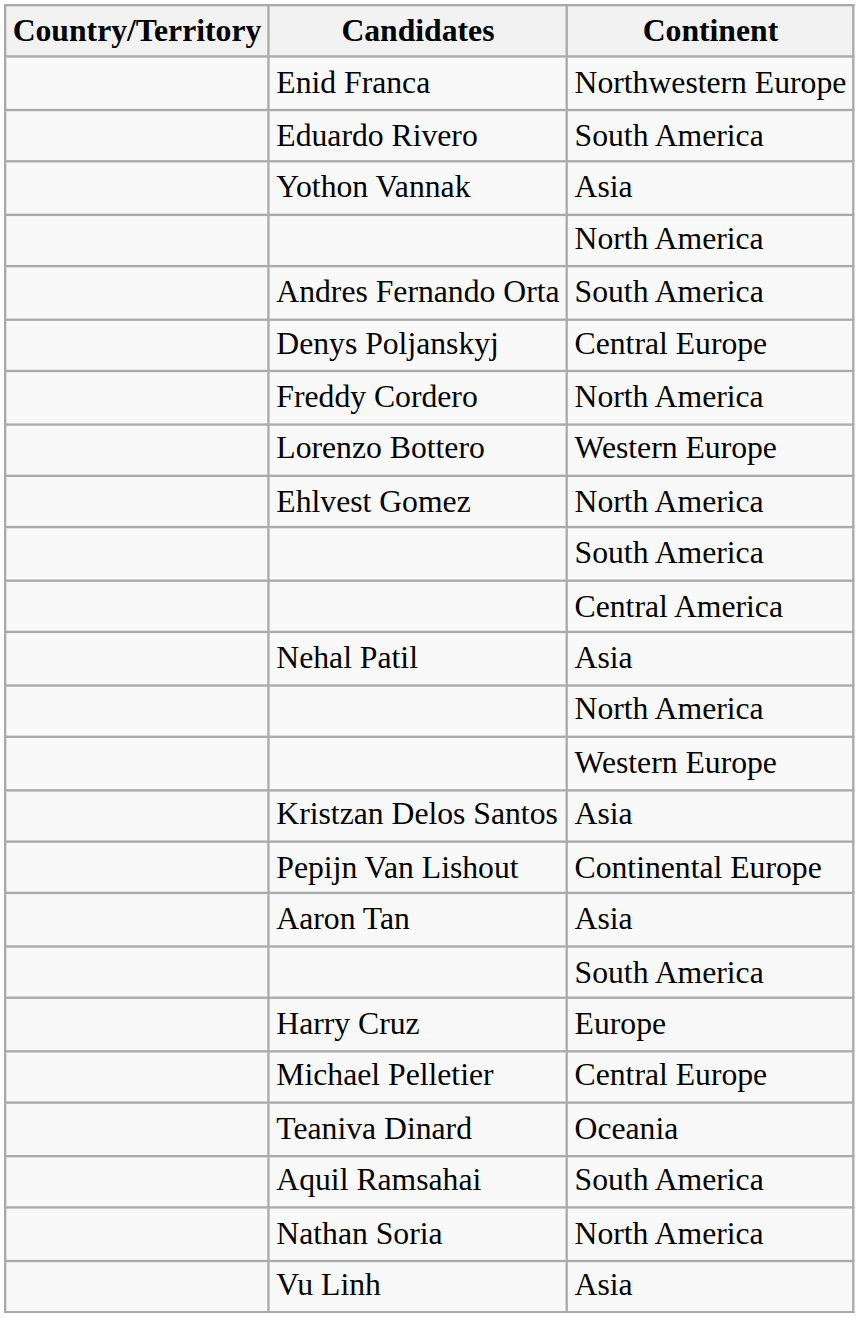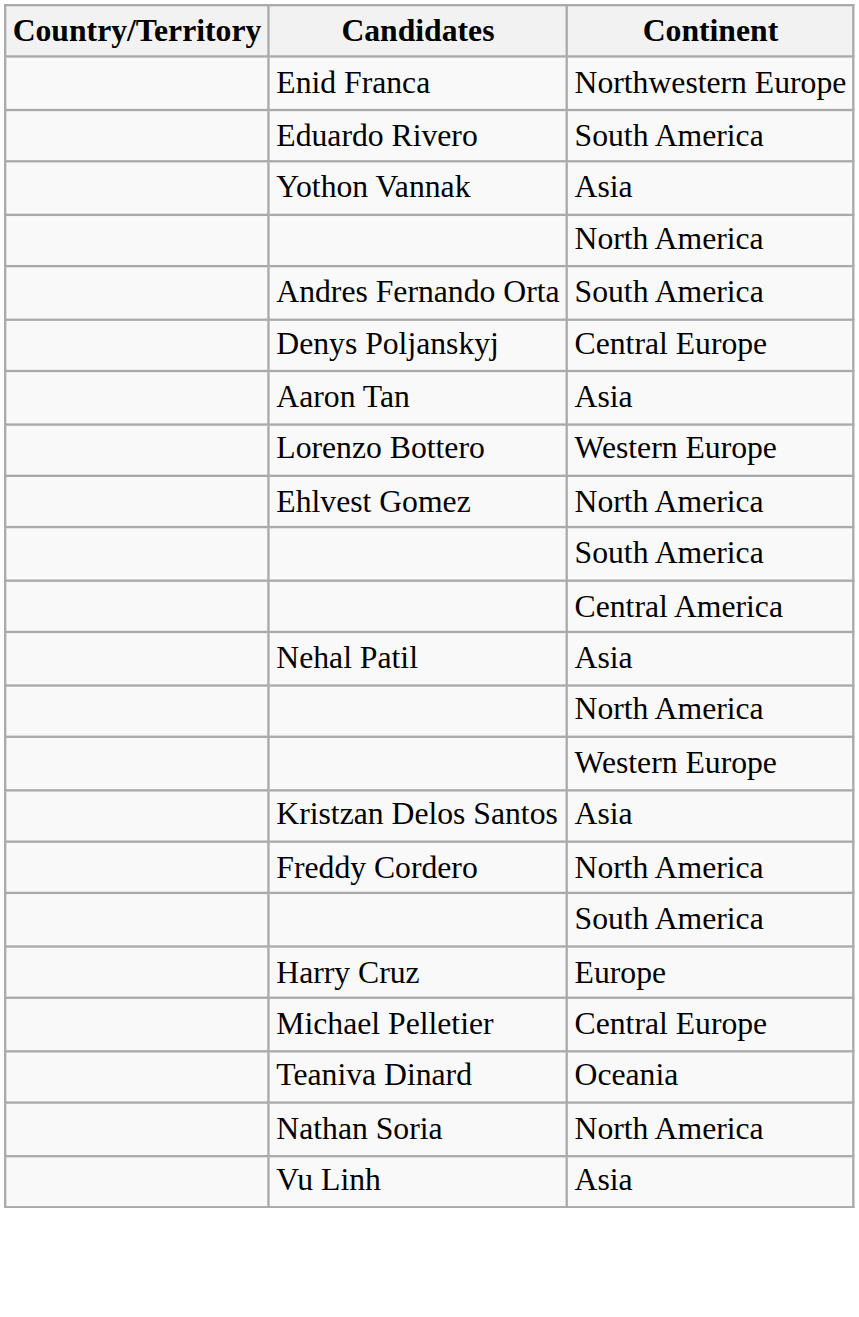rows swapped: (377, 396) <-> (343, 918)
- row: (397, 866)
- row: (379, 1180)
